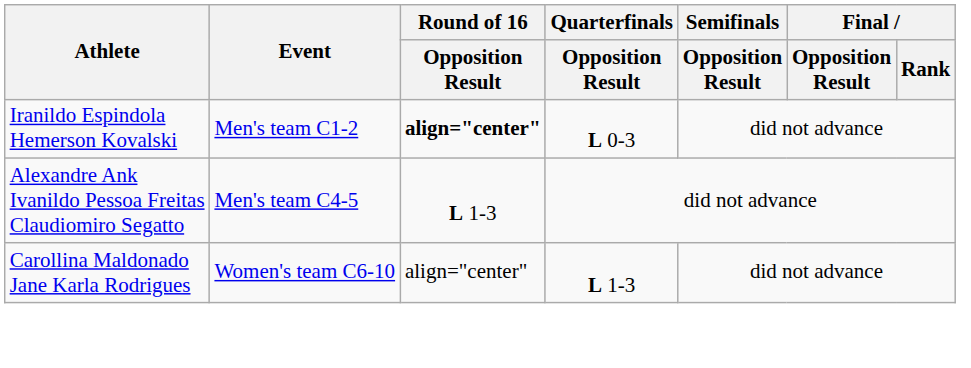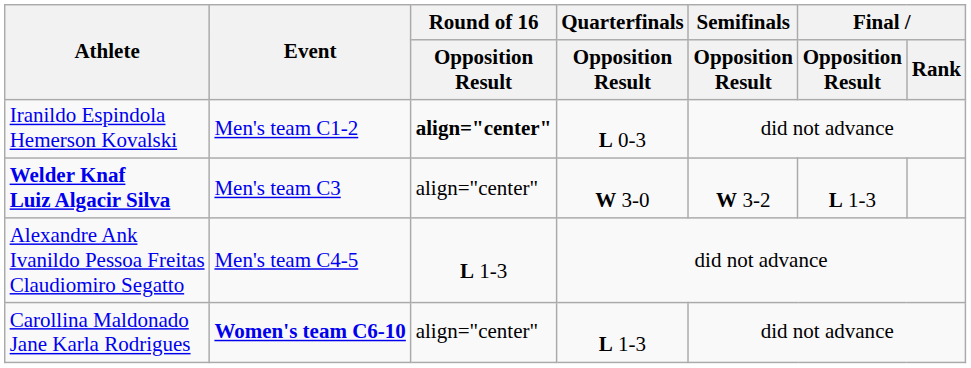+ row: (90, 188)
(305, 272) normal -> (310, 332) bold
